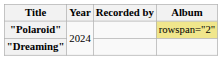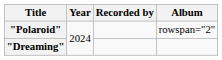(187, 30) khaki background -> (187, 30) no background
